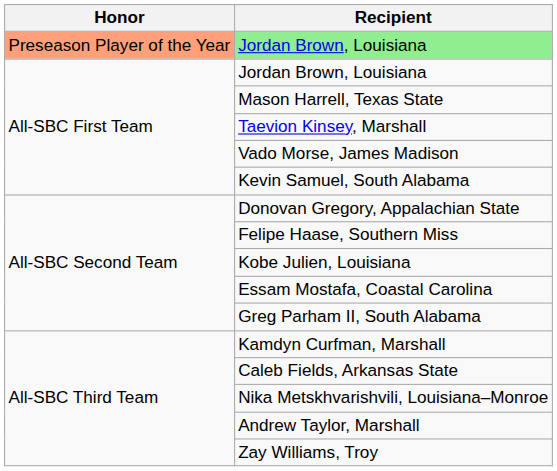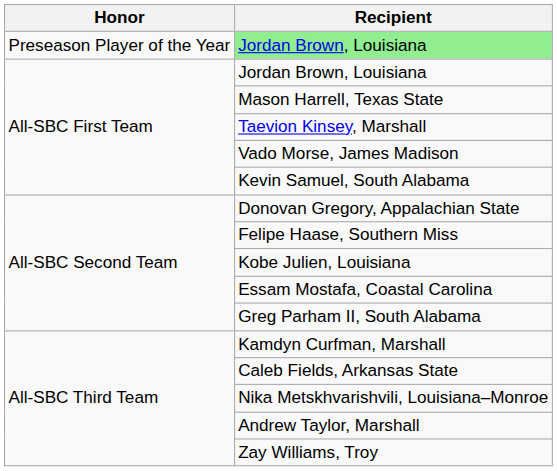(119, 45) lightsalmon background -> (119, 45) no background
